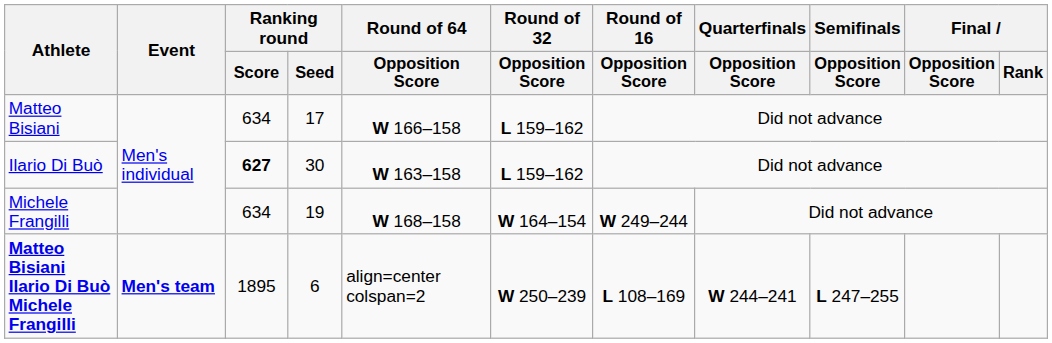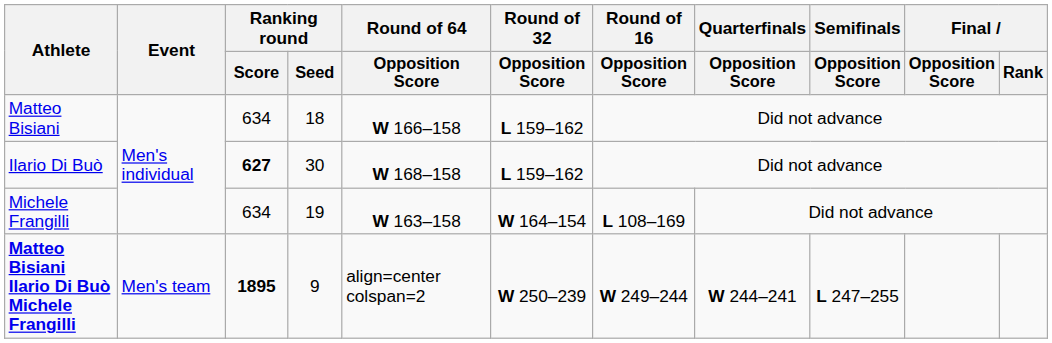(315, 119) 17 -> (315, 119) 18
(417, 175) W 163–158 -> (417, 175) W 168–158
(417, 221) W 168–158 -> (417, 221) W 163–158
(644, 221) W 249–244 -> (644, 221) L 108–169
(168, 287) bold -> (166, 287) normal
(256, 287) normal -> (256, 287) bold
(315, 287) 6 -> (315, 287) 9
(644, 296) L 108–169 -> (644, 296) W 249–244
